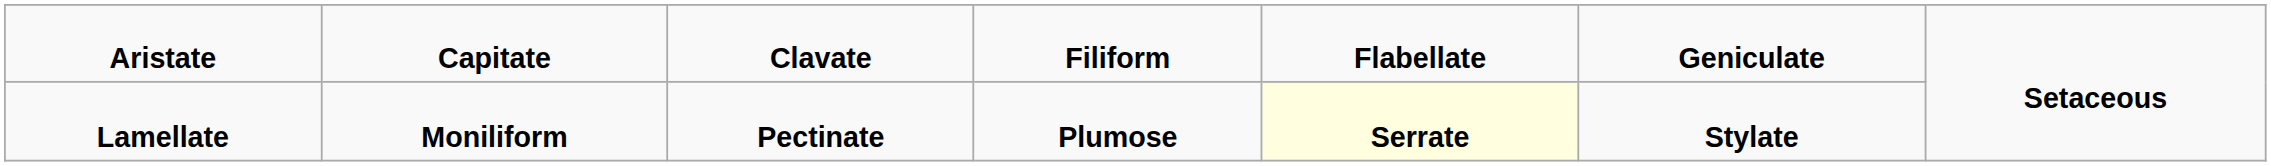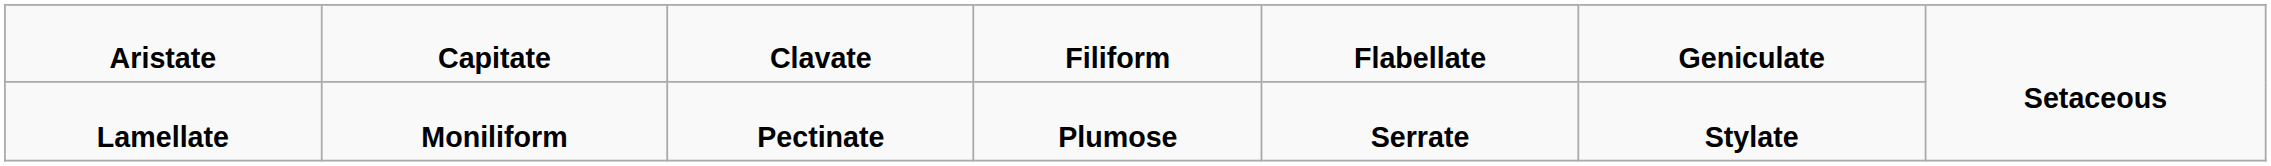(1420, 137) lightyellow background -> (1420, 137) no background
